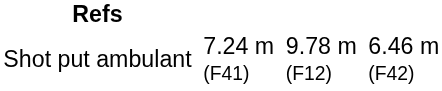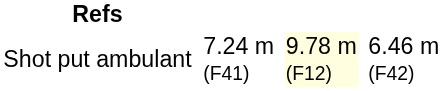(321, 59) no background -> (321, 59) lightyellow background
